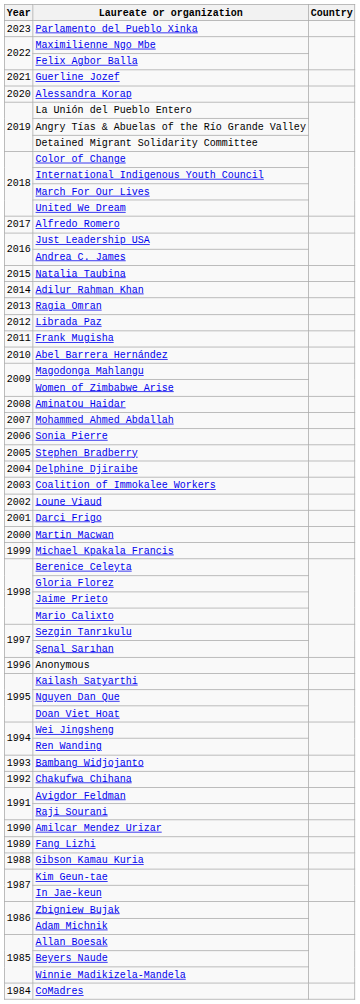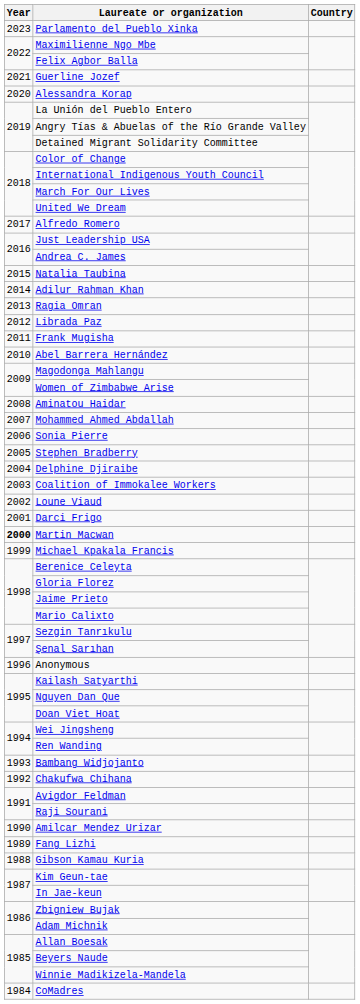(19, 535) normal -> (19, 535) bold
